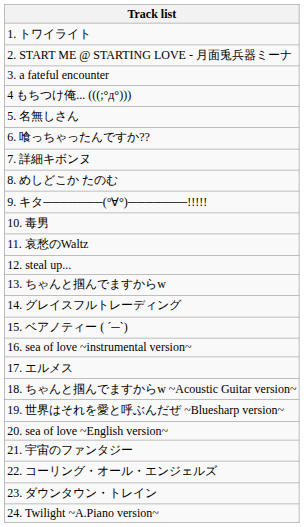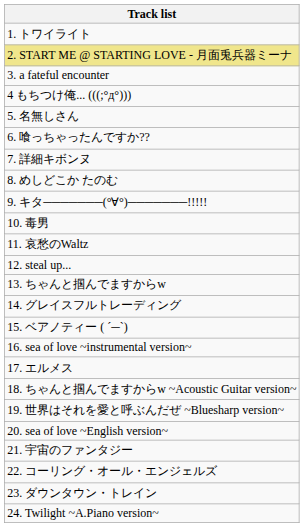(150, 55) no background -> (150, 55) khaki background
